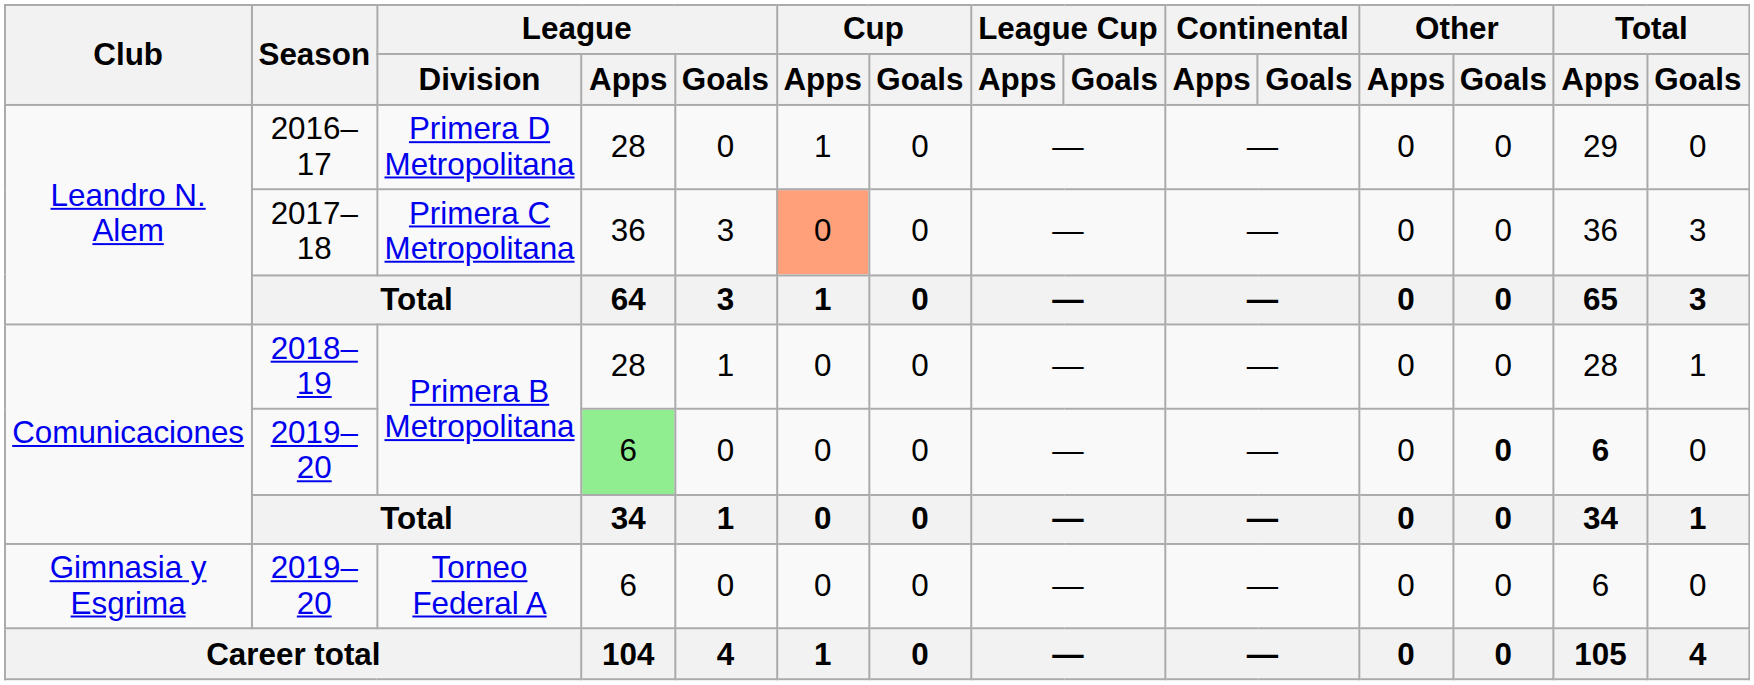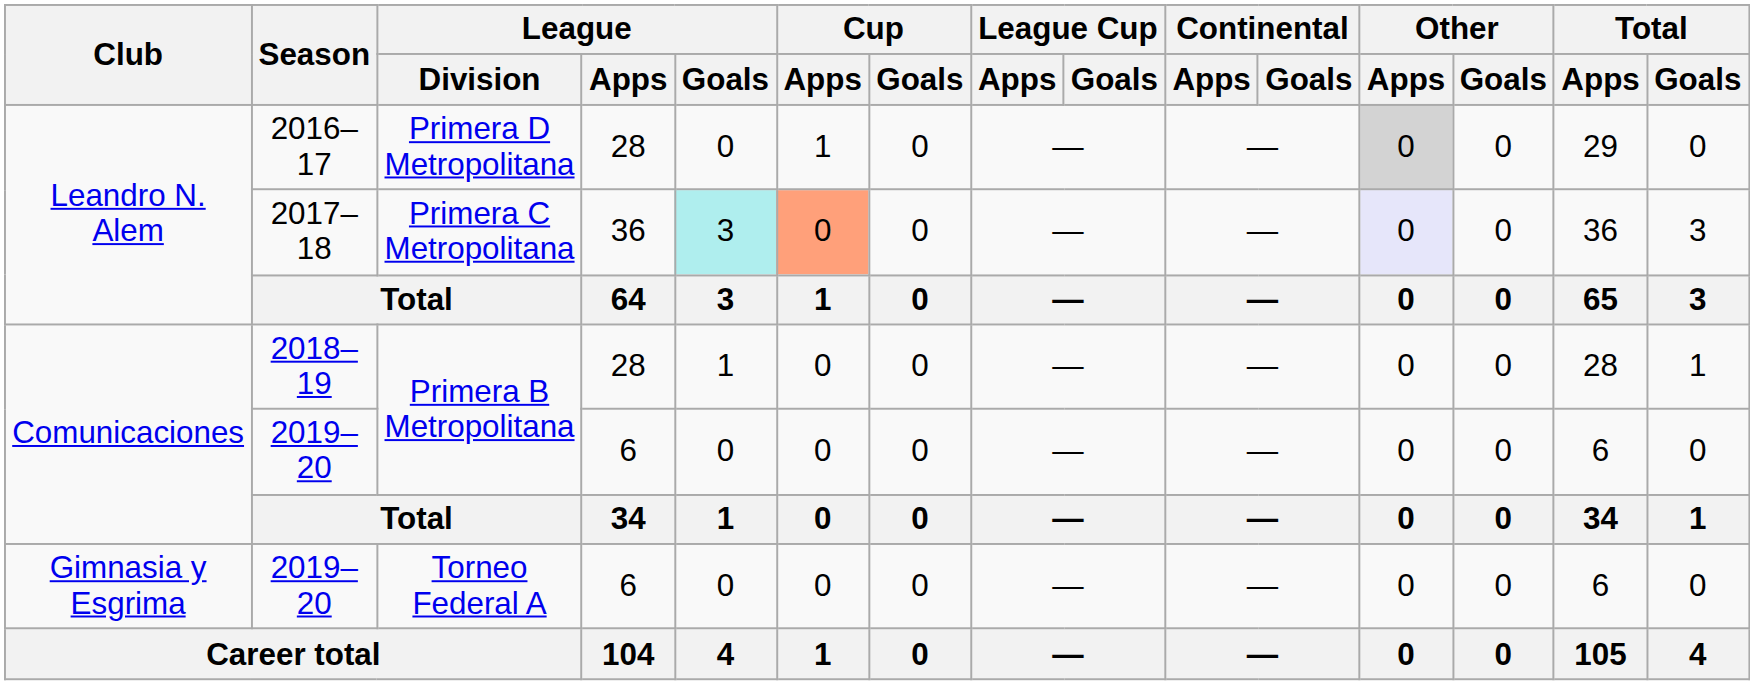(1406, 146) no background -> (1406, 146) lightgrey background
(725, 231) no background -> (725, 231) paleturquoise background
(1406, 231) no background -> (1406, 231) lavender background
(628, 451) lightgreen background -> (628, 451) no background
(1503, 451) bold -> (1503, 451) normal
(1601, 451) bold -> (1601, 451) normal
